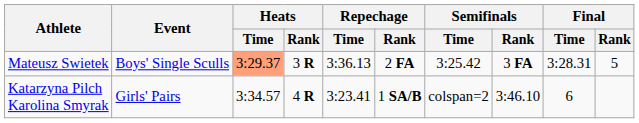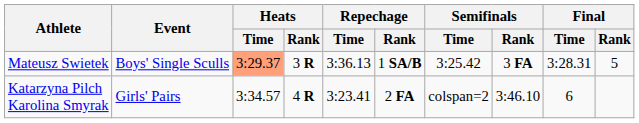(400, 64) 2 FA -> (400, 64) 1 SA/B
(400, 97) 1 SA/B -> (400, 97) 2 FA
